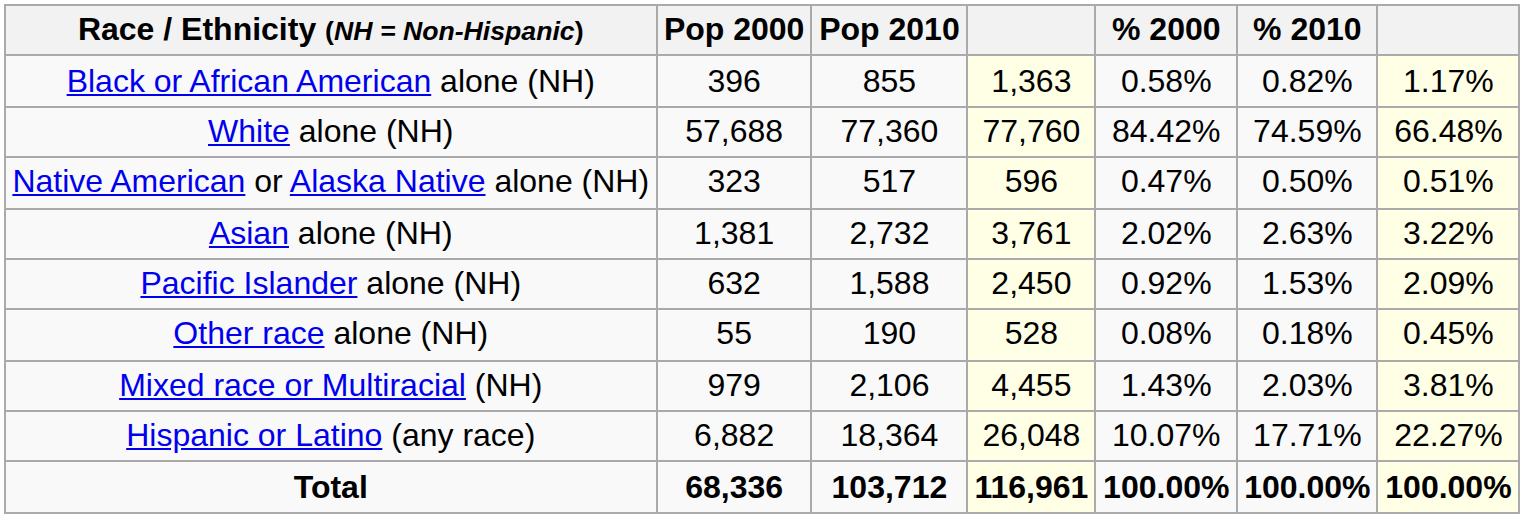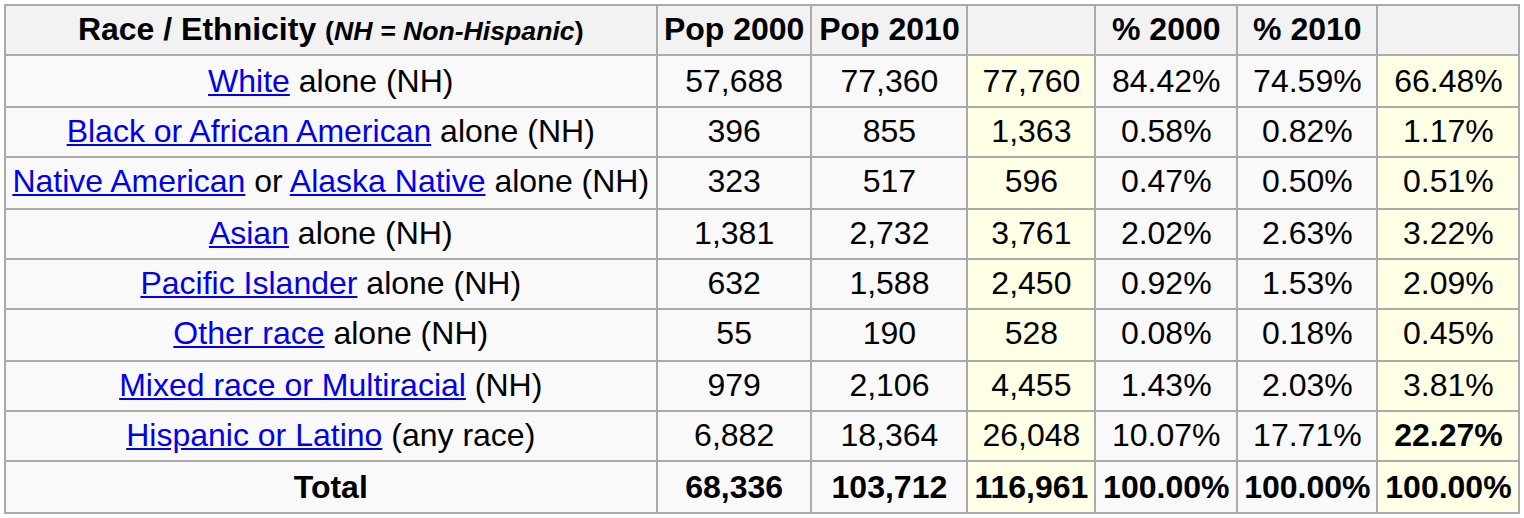rows swapped: (331, 131) <-> (331, 80)
(1448, 435) normal -> (1448, 435) bold
